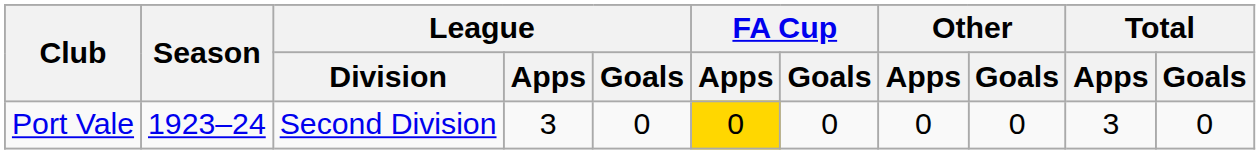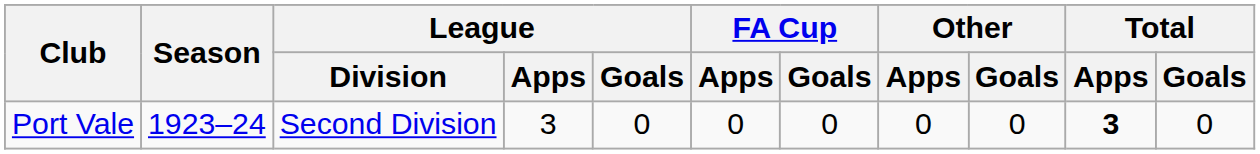(736, 124) gold background -> (736, 124) no background
(1111, 124) normal -> (1111, 124) bold
